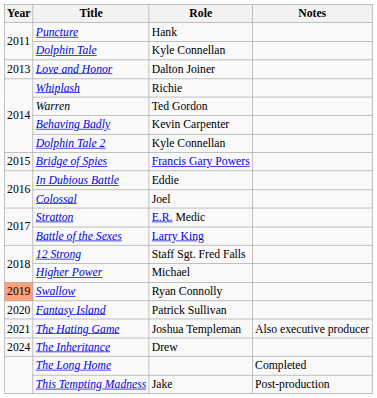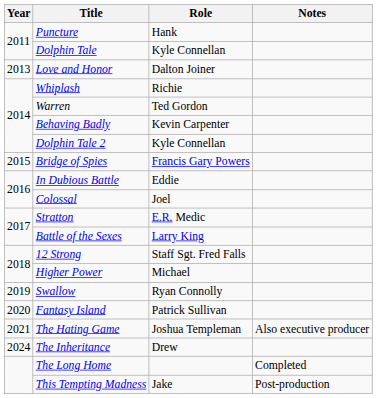(19, 291) lightsalmon background -> (19, 291) no background
